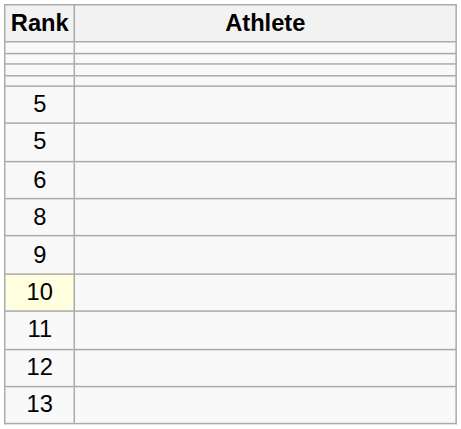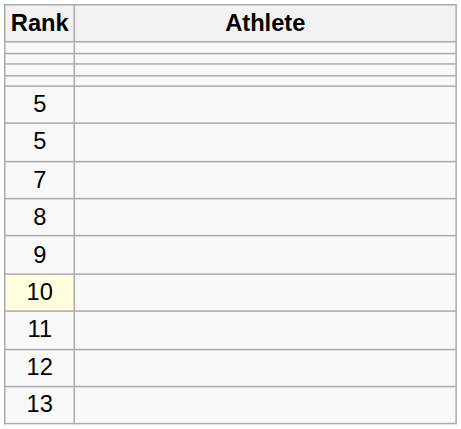(40, 179) 6 -> (40, 179) 7
